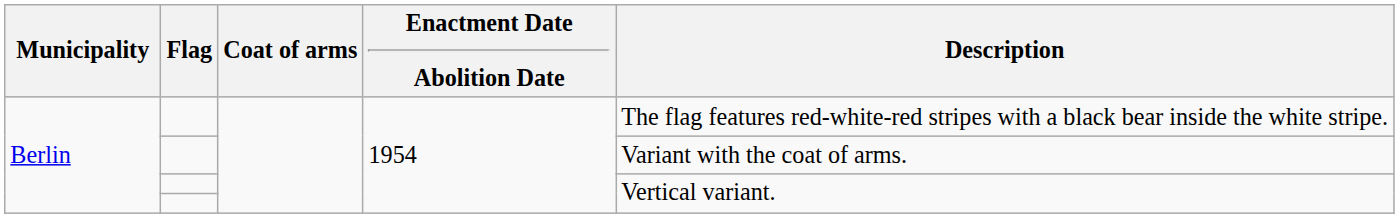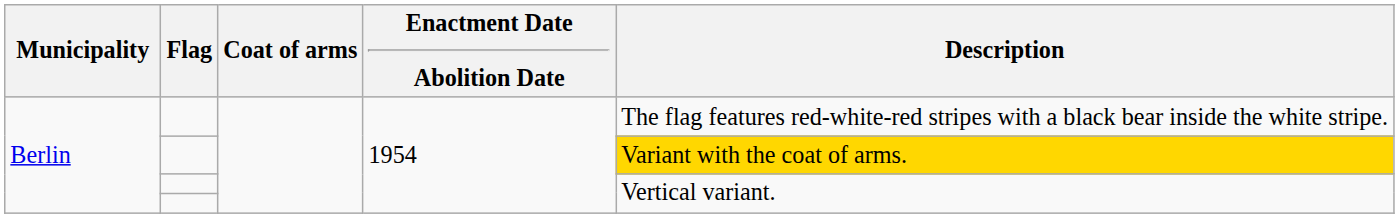(764, 154) no background -> (764, 154) gold background
